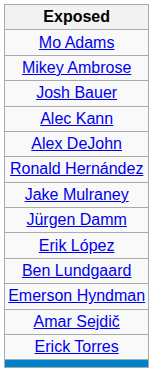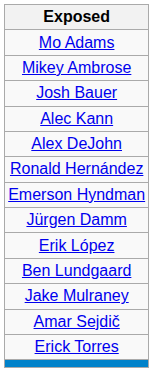(77, 194) Jake Mulraney -> (77, 194) Emerson Hyndman
(77, 296) Emerson Hyndman -> (77, 296) Jake Mulraney
